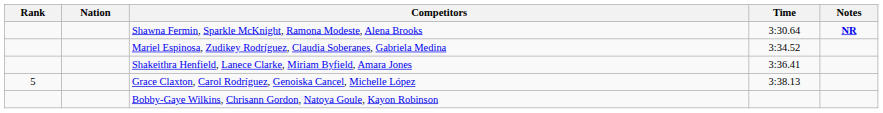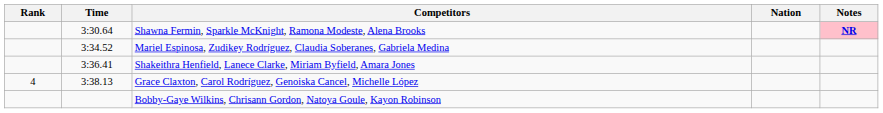columns swapped: (95, 13) <-> (784, 13)
(849, 30) no background -> (849, 30) pink background
(33, 82) 5 -> (33, 82) 4
